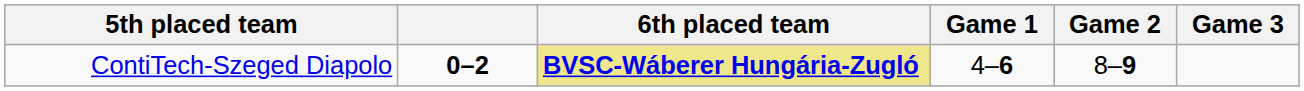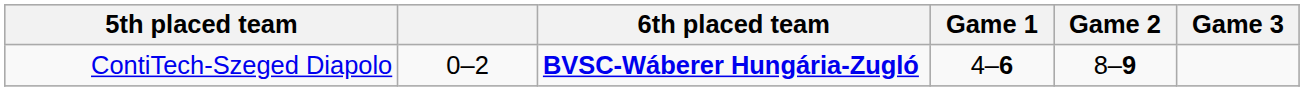(468, 65) bold -> (468, 65) normal
(731, 65) khaki background -> (731, 65) no background
